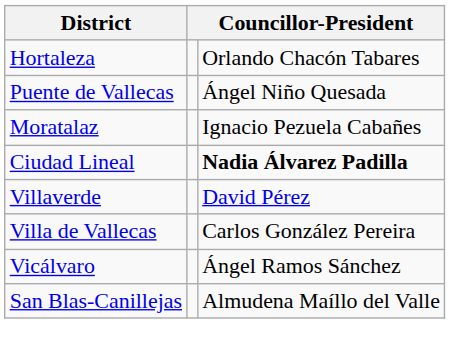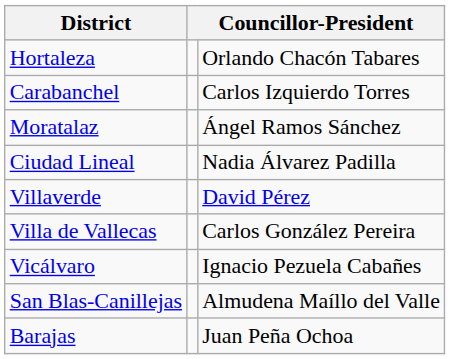+ row: (65, 92)
- row: (92, 92)
(312, 127) Ignacio Pezuela Cabañes -> (301, 127) Ángel Ramos Sánchez
(305, 161) bold -> (299, 161) normal
(301, 266) Ángel Ramos Sánchez -> (312, 266) Ignacio Pezuela Cabañes
+ row: (43, 335)
